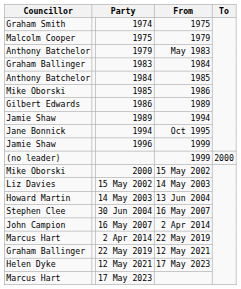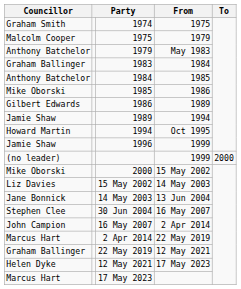(36, 131) Jane Bonnick -> (38, 131) Howard Martin
(38, 198) Howard Martin -> (36, 198) Jane Bonnick
